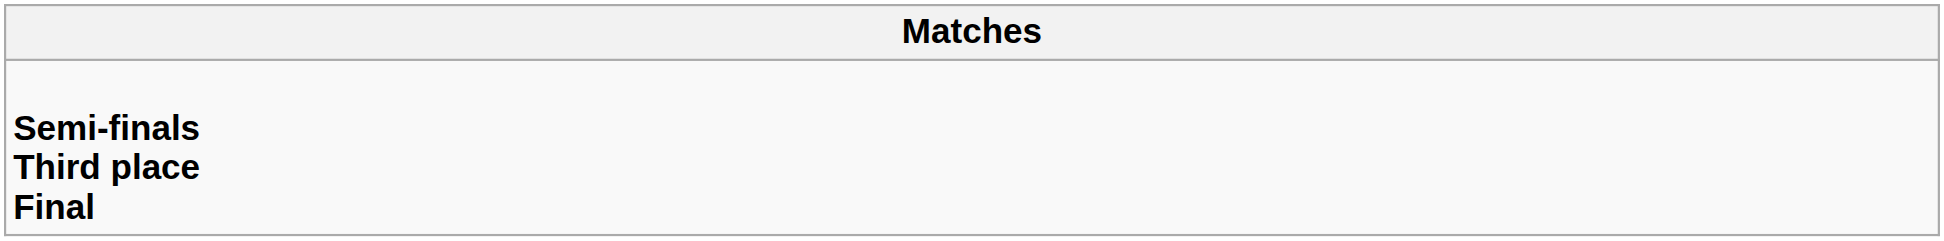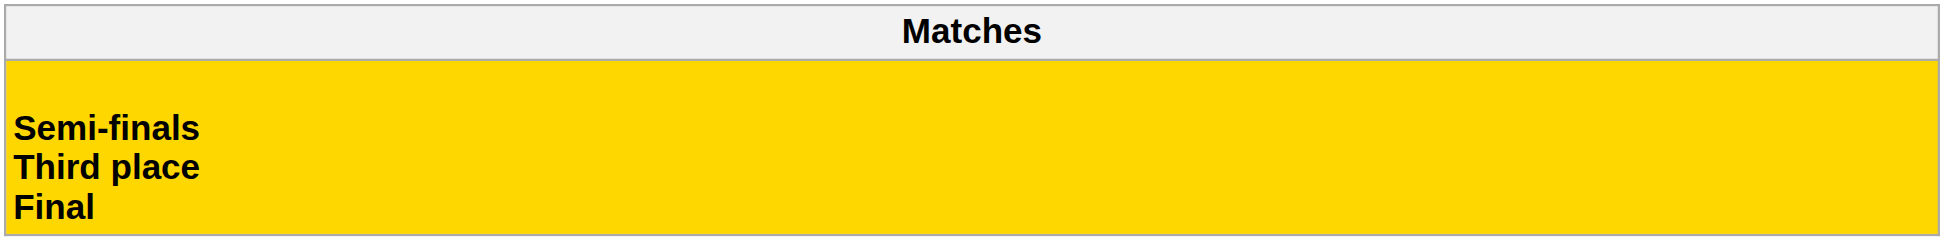(107, 166) no background -> (107, 166) gold background
